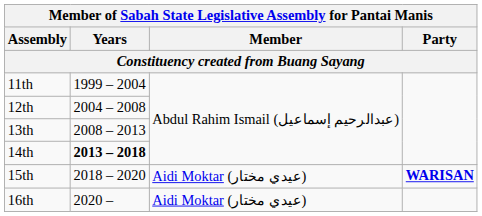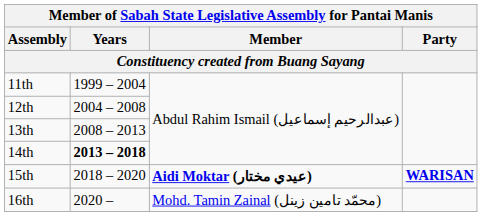(229, 176) normal -> (232, 176) bold
(229, 200) Aidi Moktar (عيدي مختار) -> (267, 200) Mohd. Tamin Zainal (محمّد تامين زينل)
